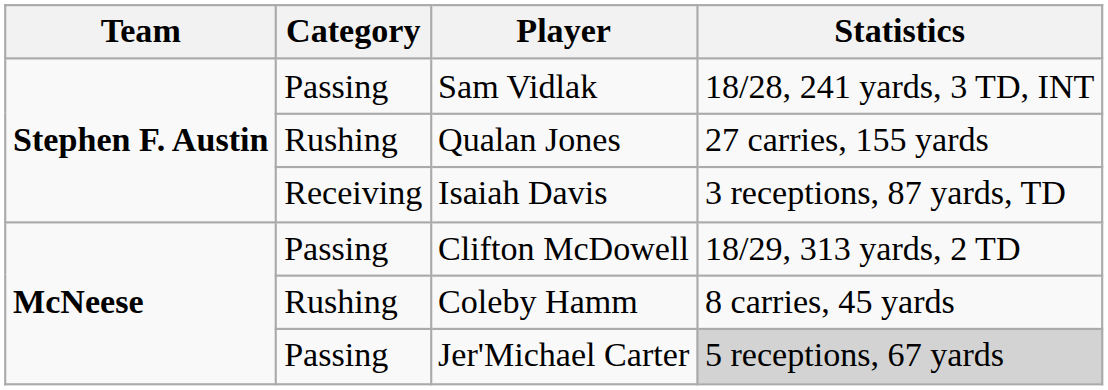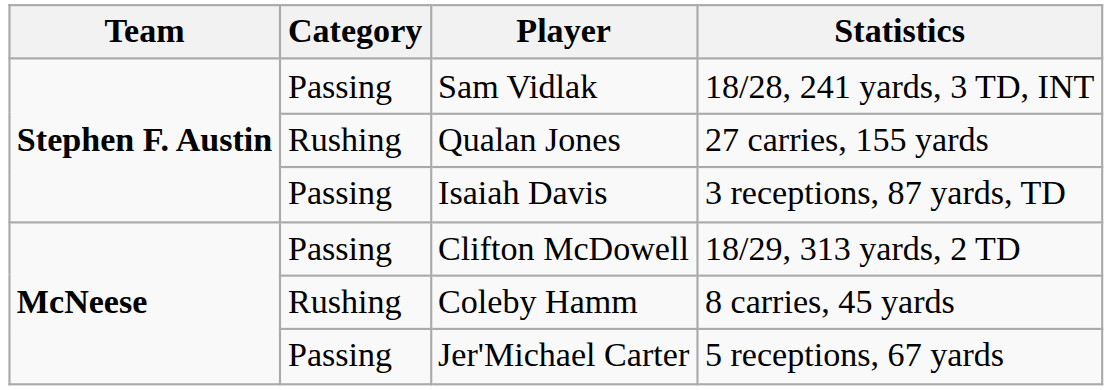(353, 193) Receiving -> (340, 193) Passing
(854, 355) lightgrey background -> (854, 355) no background
